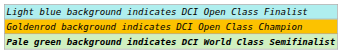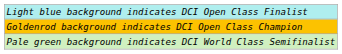(171, 41) bold -> (171, 41) normal
